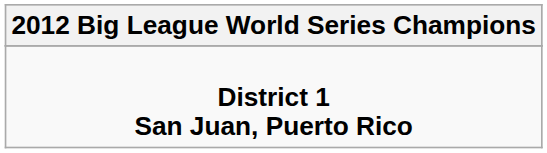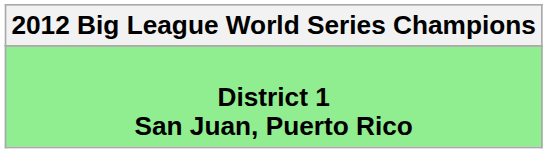(274, 111) no background -> (274, 111) lightgreen background
